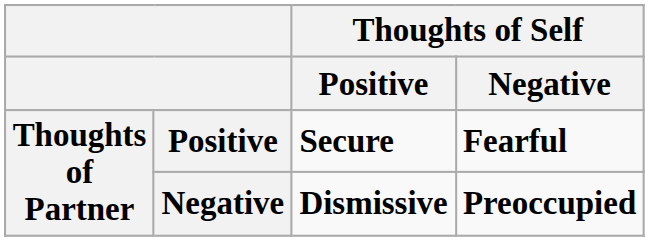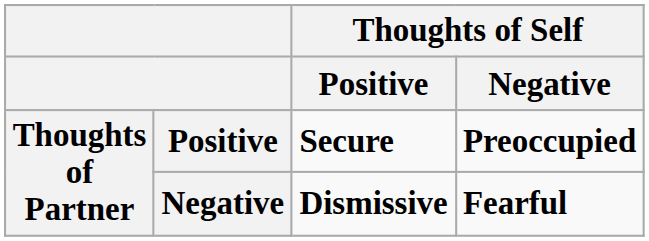(515, 140) Fearful -> (550, 140) Preoccupied
(550, 203) Preoccupied -> (515, 203) Fearful
